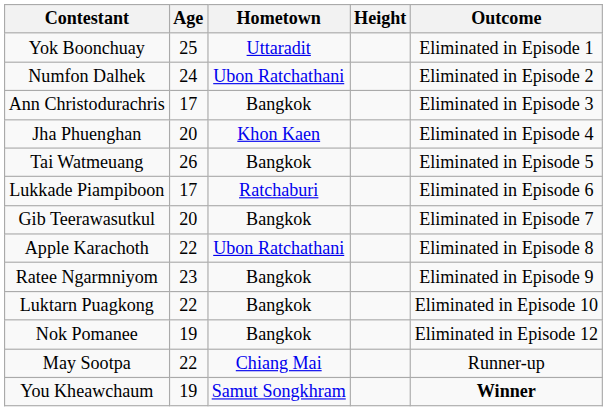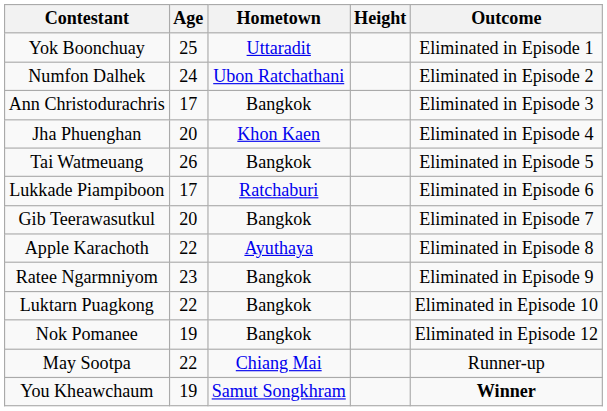(279, 248) Ubon Ratchathani -> (279, 248) Ayuthaya
